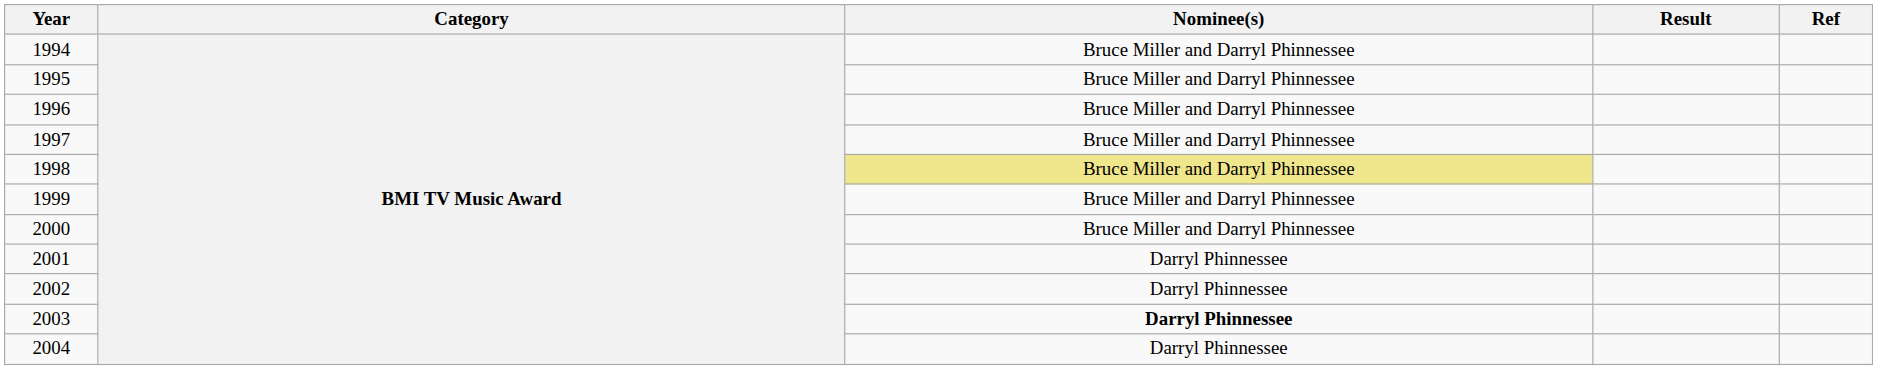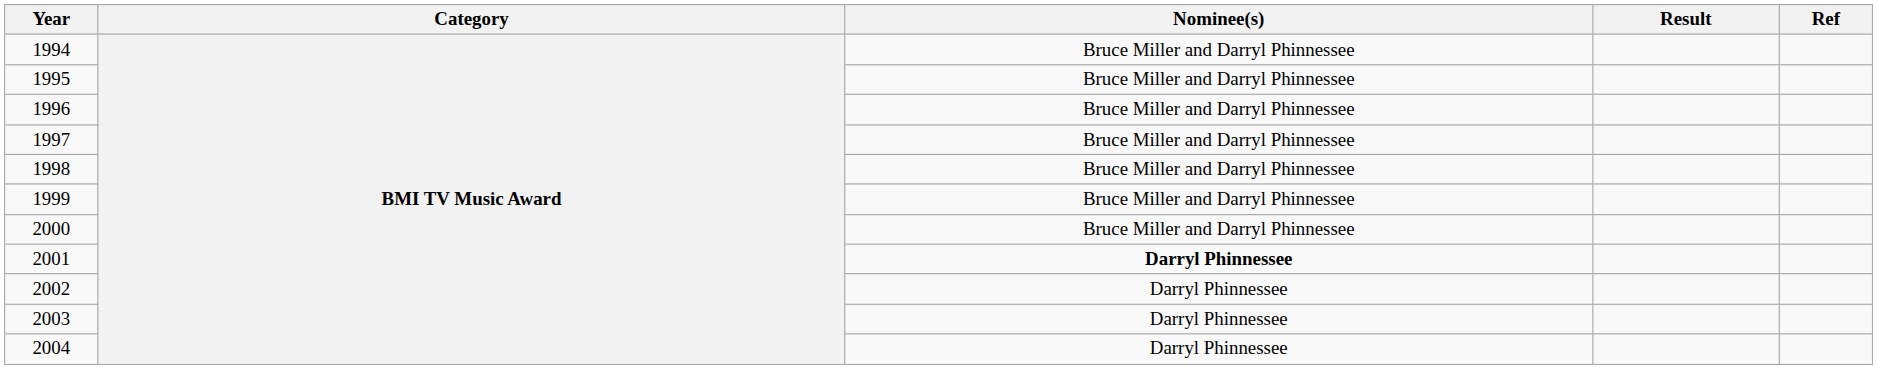(1219, 169) khaki background -> (1219, 169) no background
(1219, 259) normal -> (1219, 259) bold
(1219, 318) bold -> (1219, 318) normal
